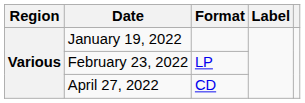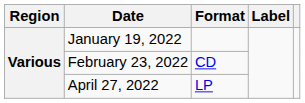(204, 62) LP -> (206, 62) CD
(206, 86) CD -> (204, 86) LP
